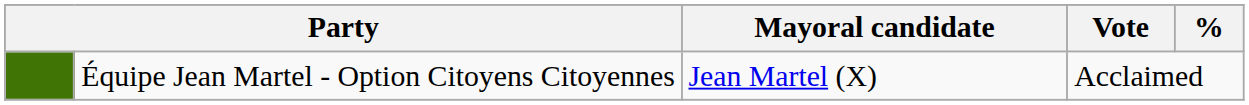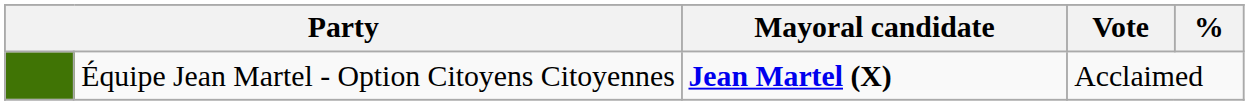(783, 75) normal -> (790, 75) bold
